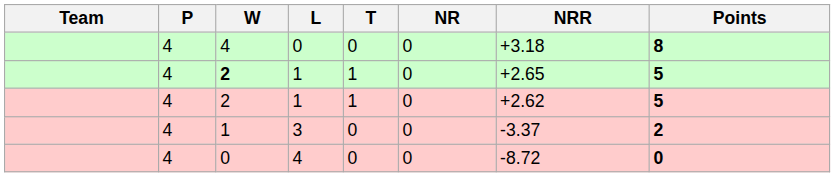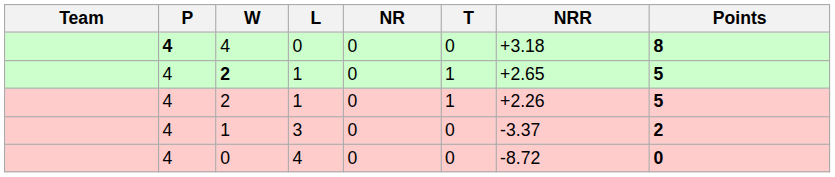columns swapped: (371, 18) <-> (447, 18)
(167, 46) normal -> (167, 46) bold
(522, 102) +2.62 -> (522, 102) +2.26
